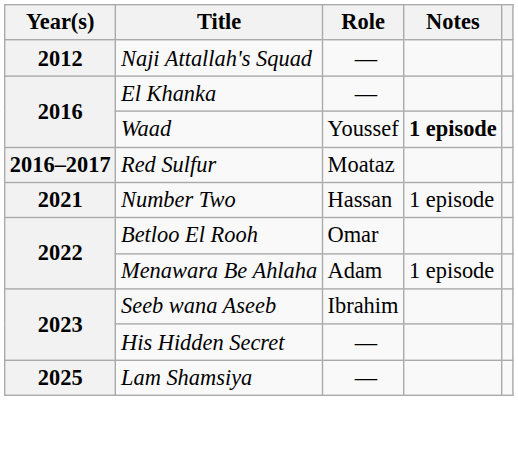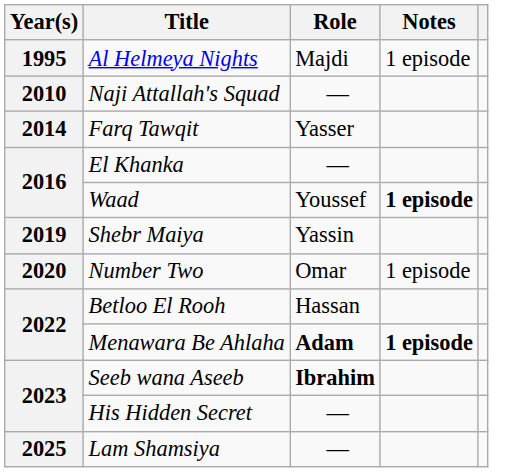+ row: (173, 57)
(60, 57) 2012 -> (44, 93) 2010
+ row: (143, 128)
- row: (169, 164)
+ row: (146, 235)
(60, 199) 2021 -> (44, 270) 2020
(360, 199) Hassan -> (321, 270) Omar
(353, 235) Omar -> (327, 306) Hassan
(355, 270) normal -> (324, 341) bold
(452, 270) normal -> (429, 341) bold
(363, 306) normal -> (335, 377) bold
